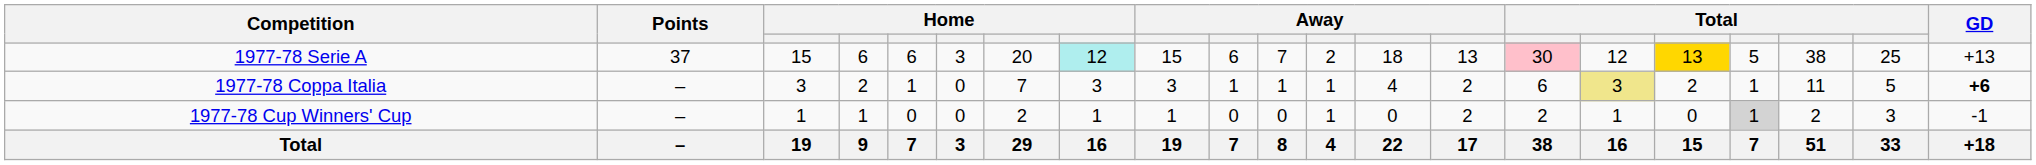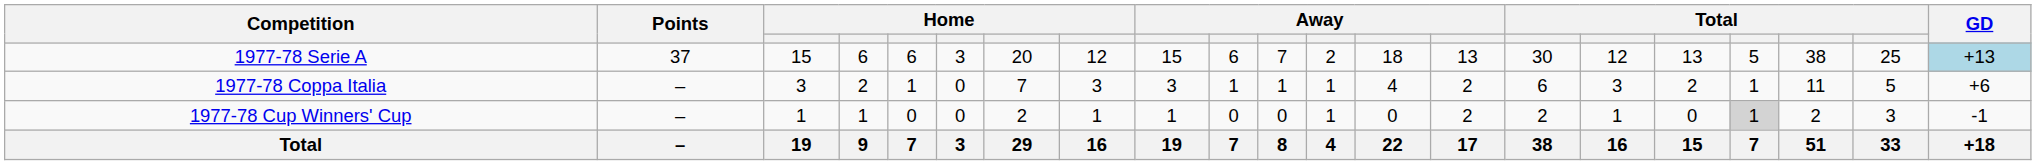(1097, 57) paleturquoise background -> (1097, 57) no background
(1542, 57) pink background -> (1542, 57) no background
(1692, 57) gold background -> (1692, 57) no background
(1979, 57) no background -> (1979, 57) lightblue background
(1617, 86) khaki background -> (1617, 86) no background
(1979, 86) bold -> (1979, 86) normal
